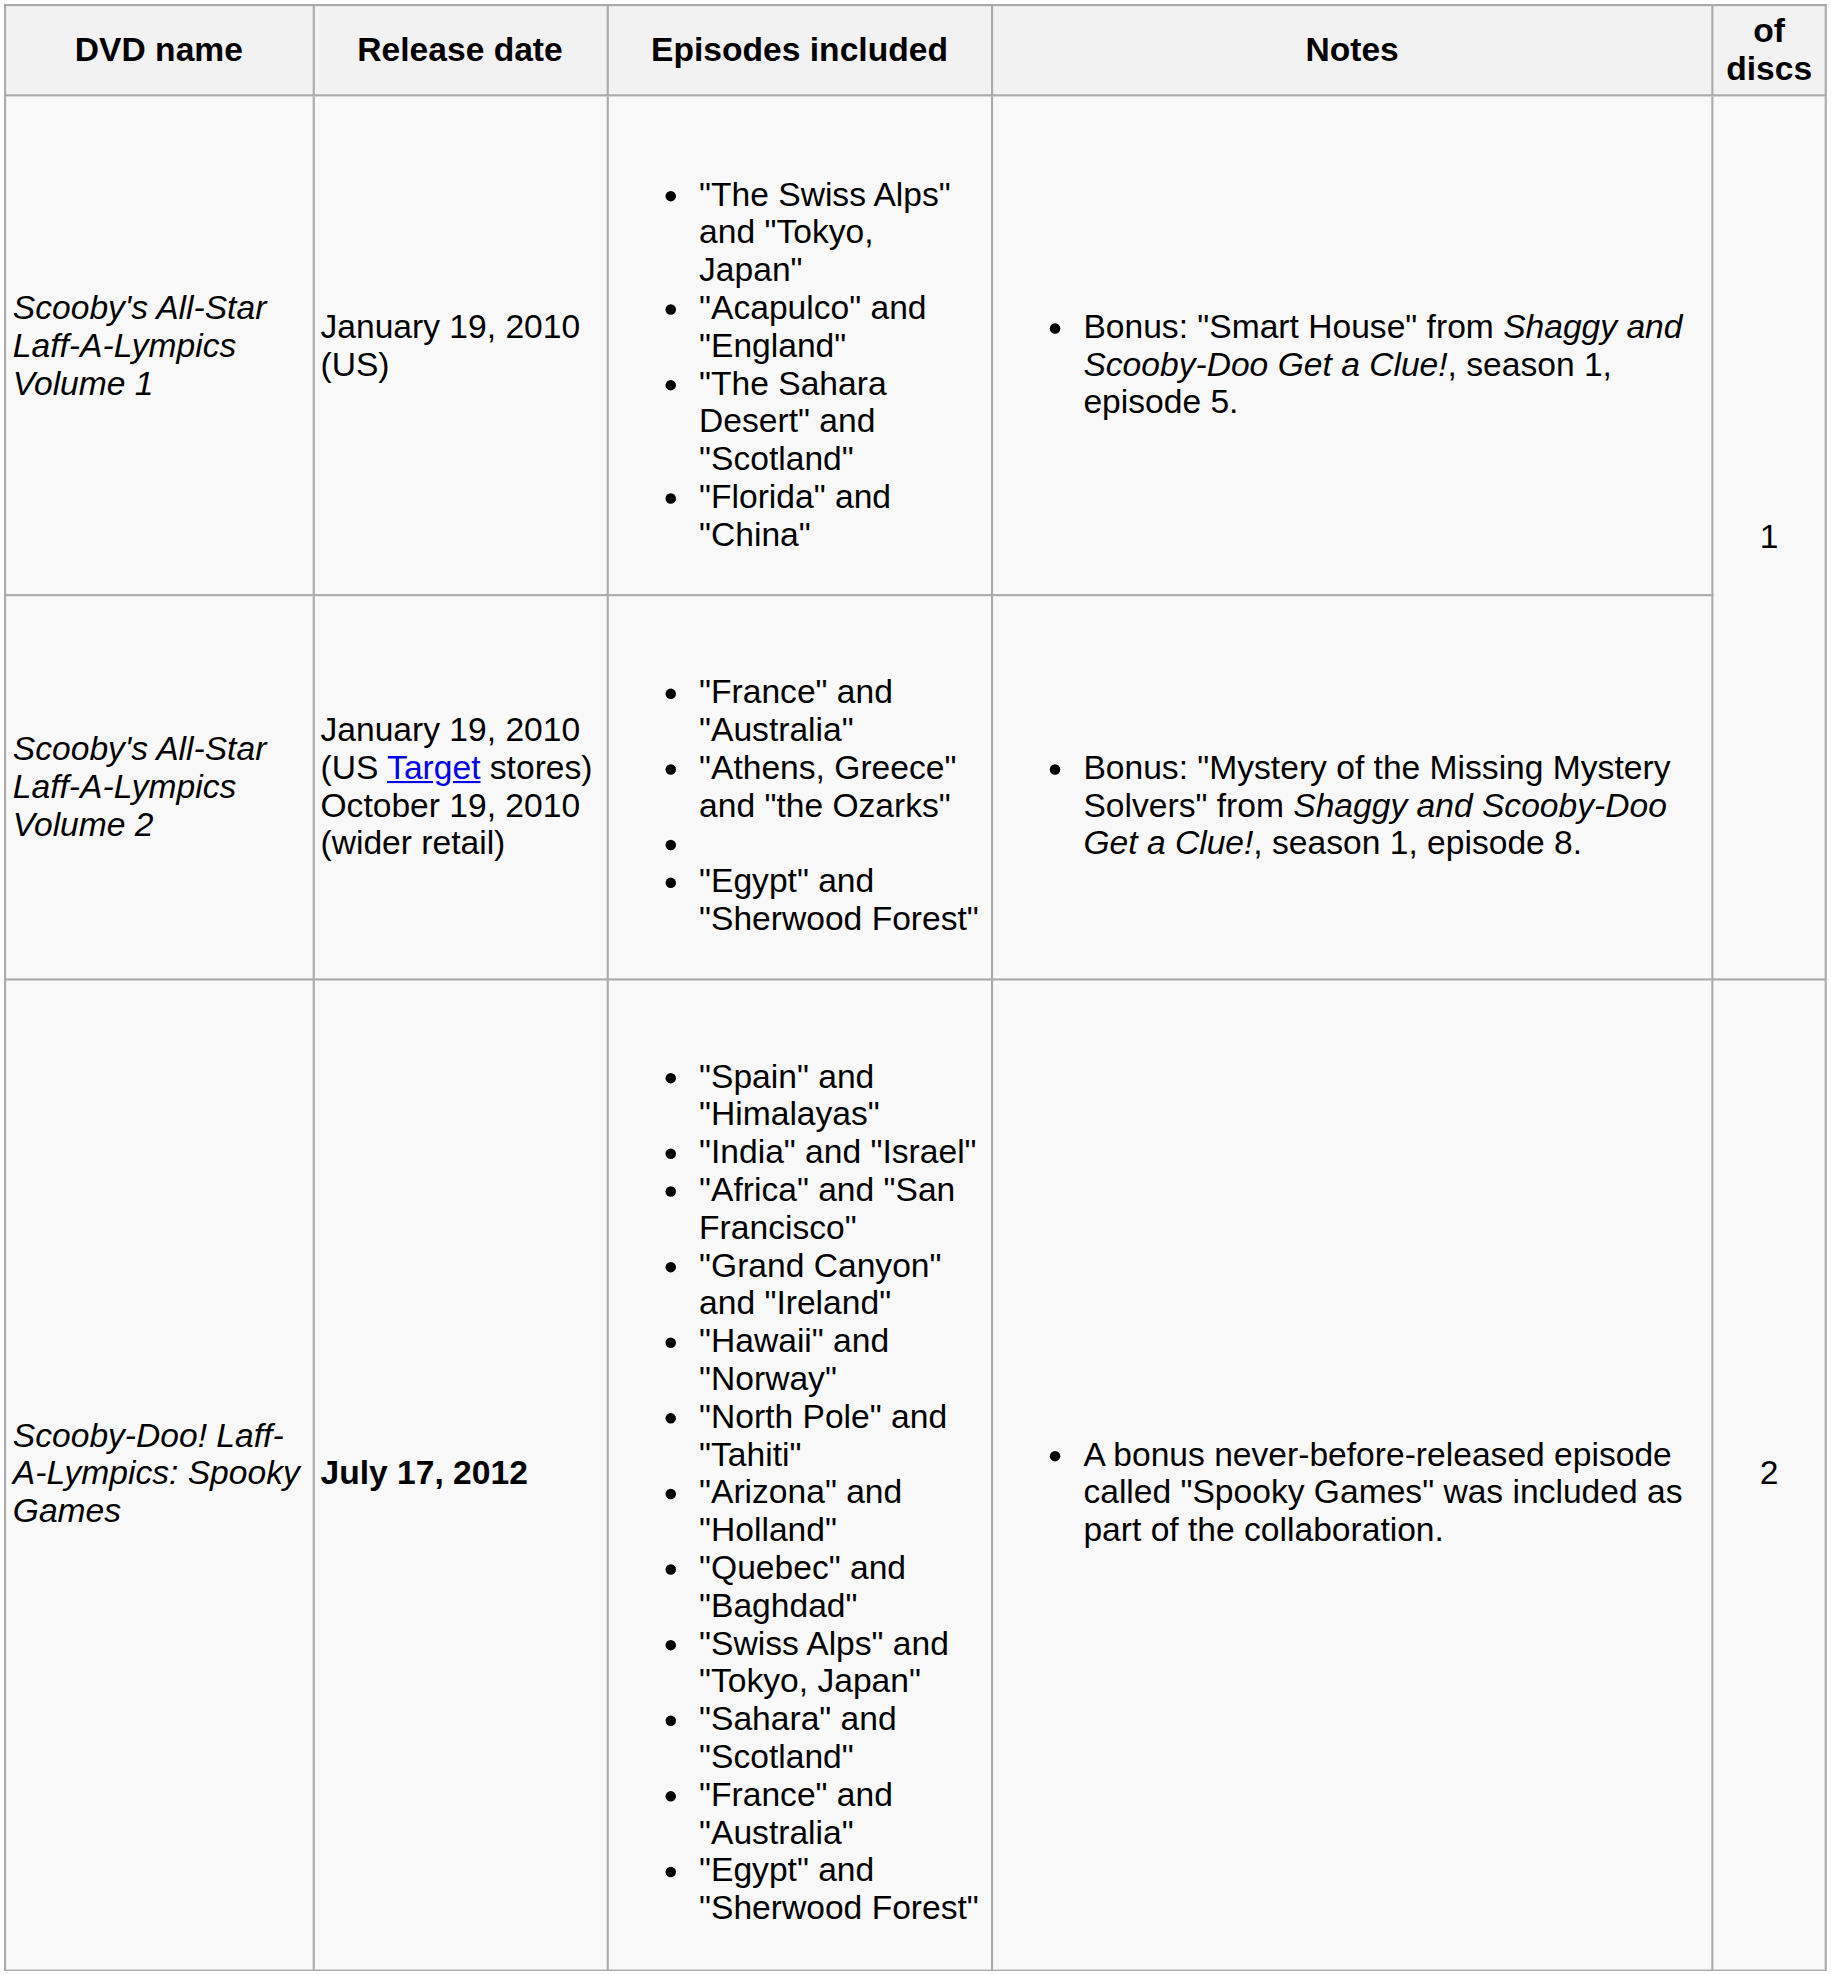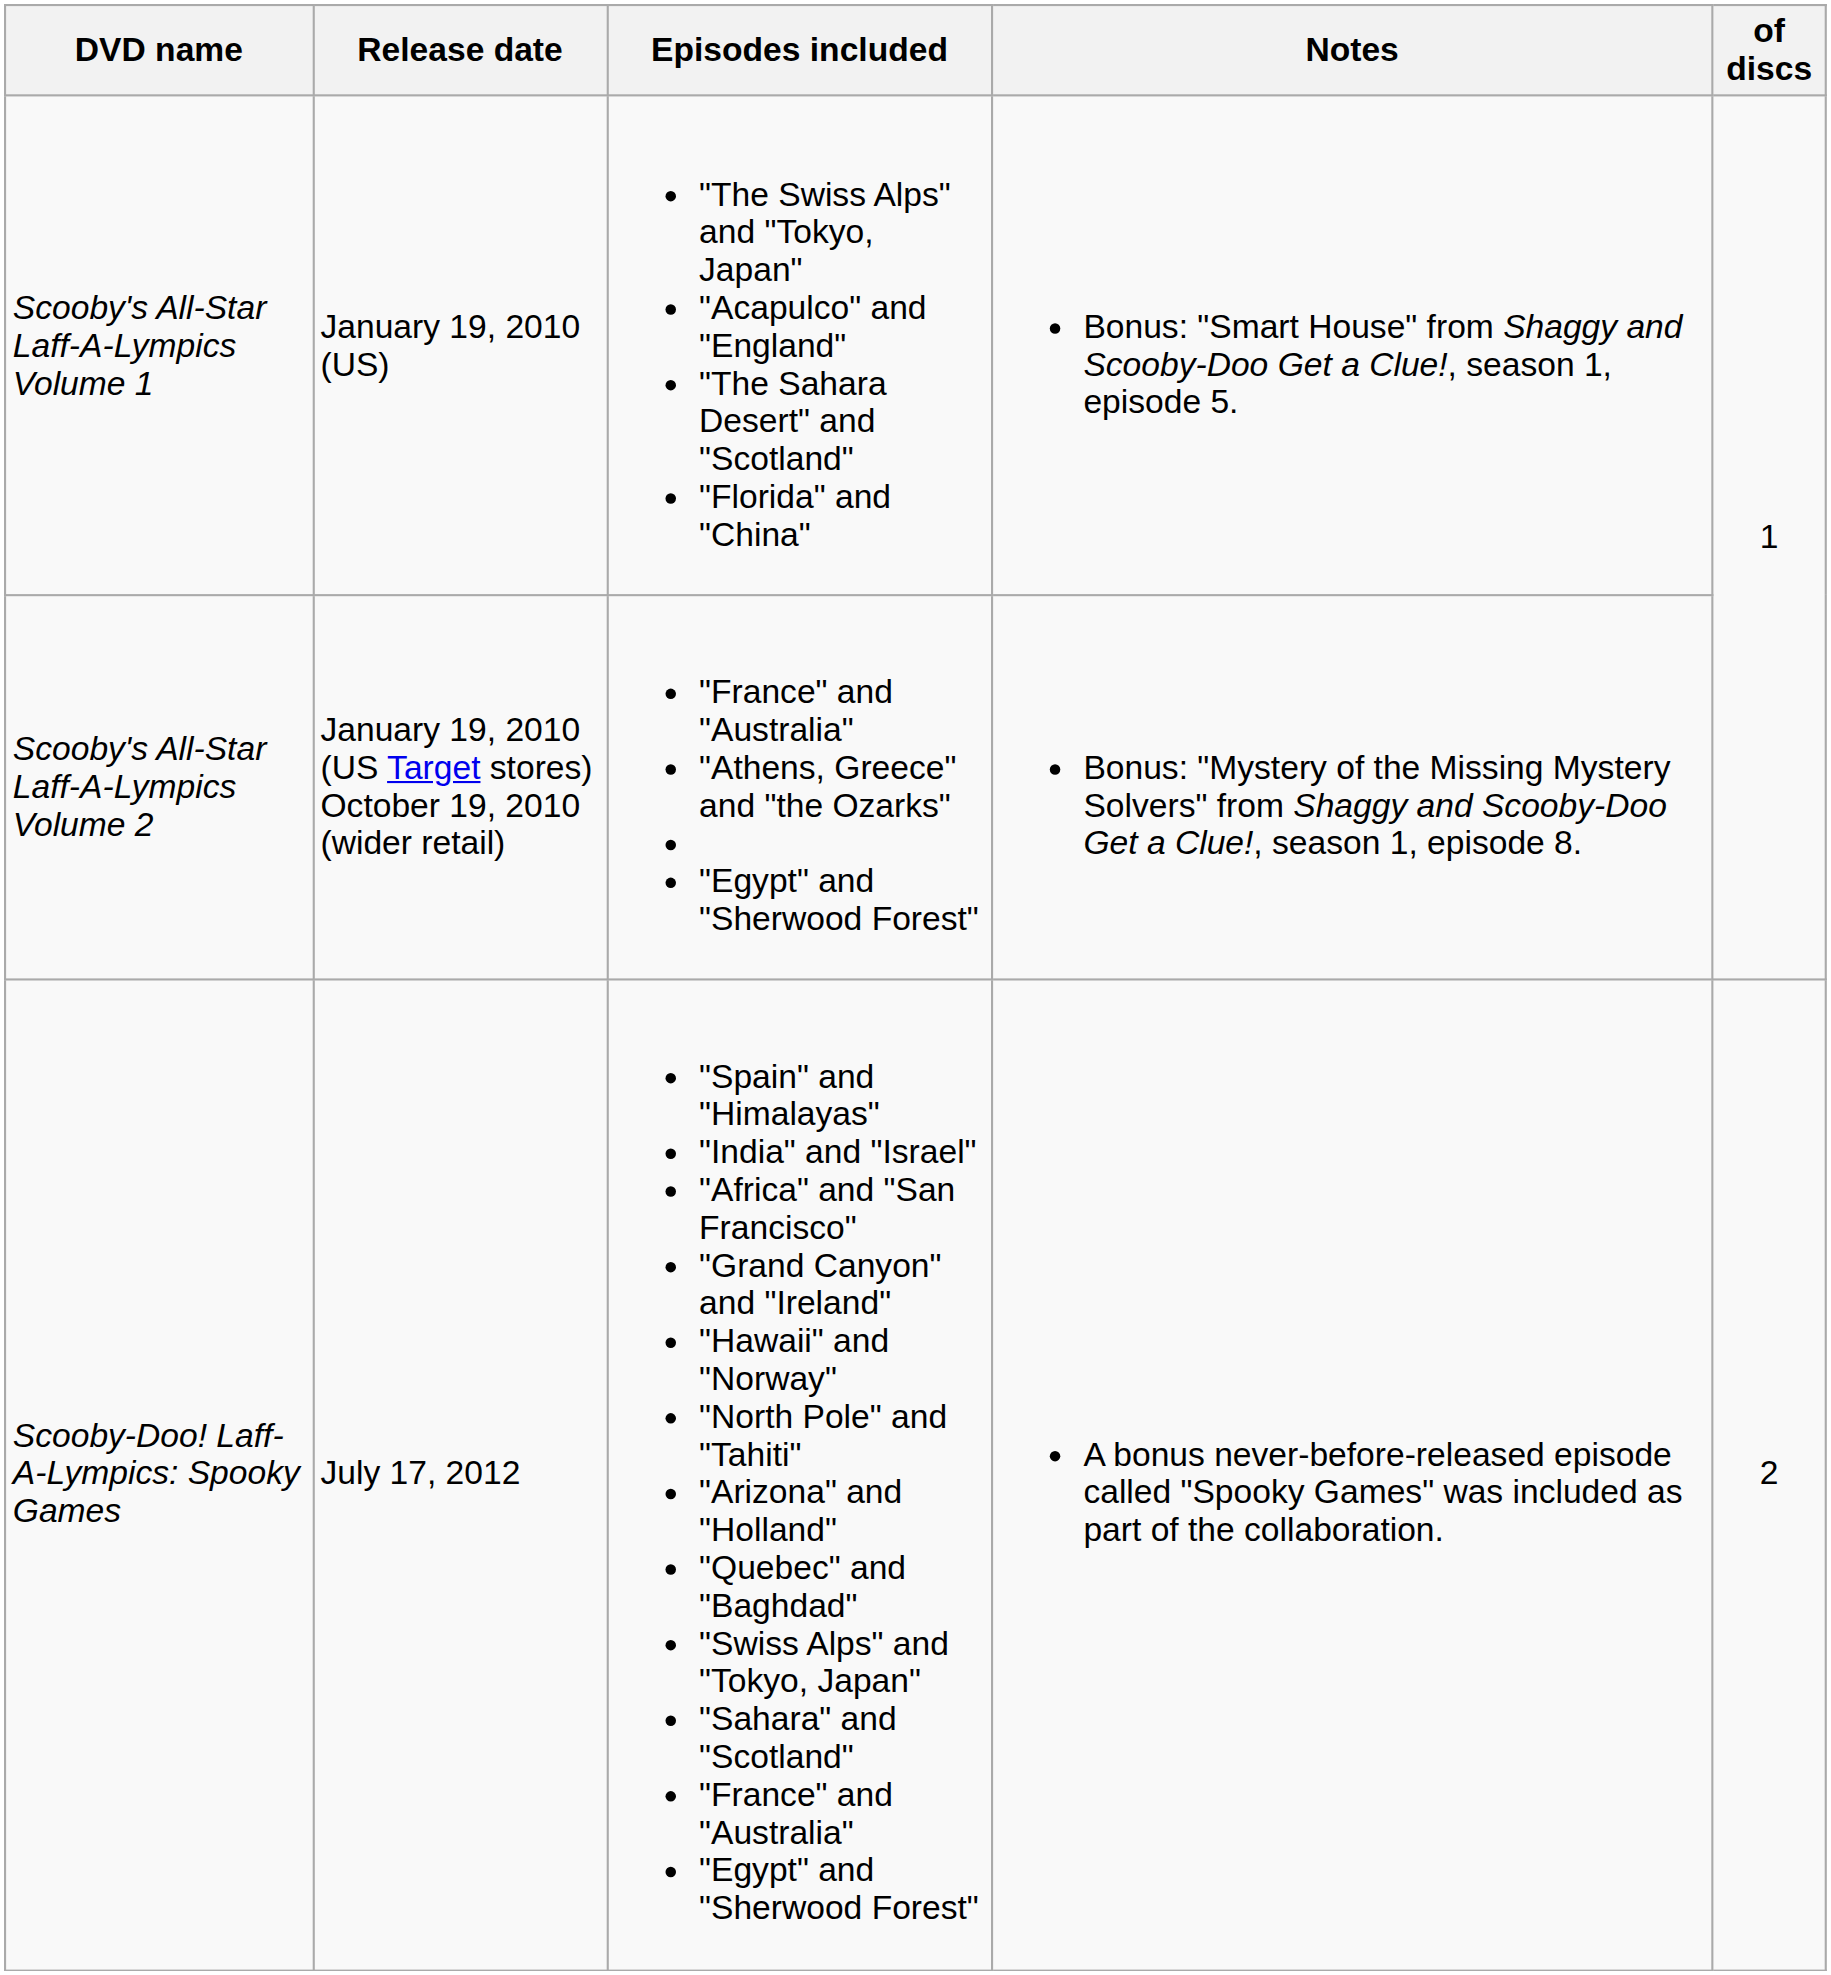(424, 1474) bold -> (420, 1474) normal
